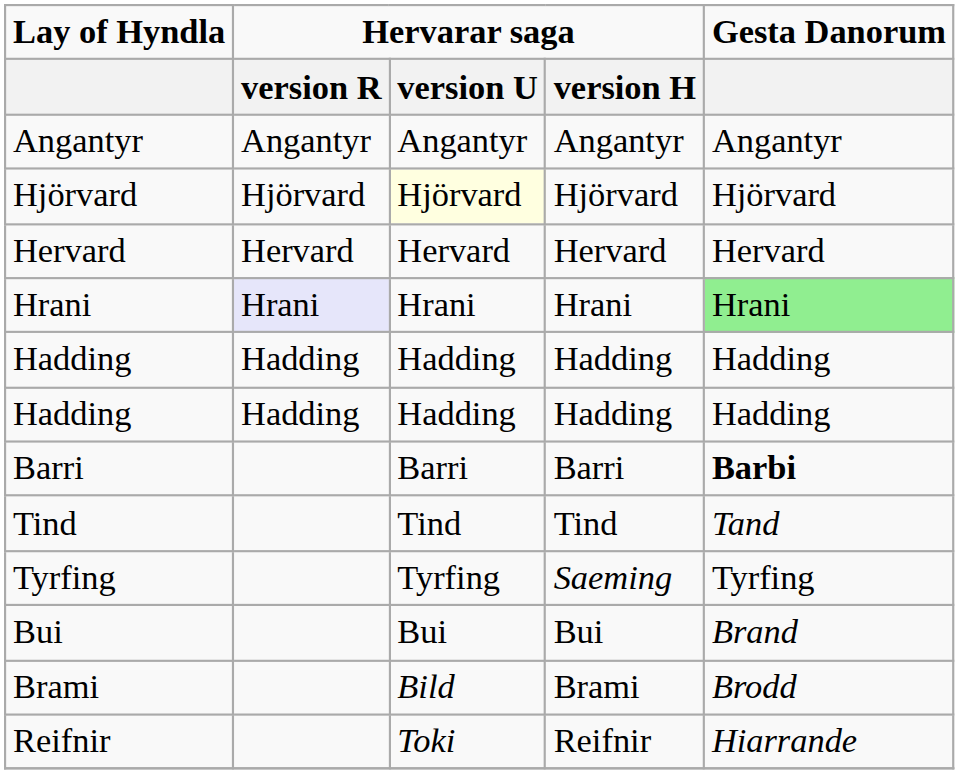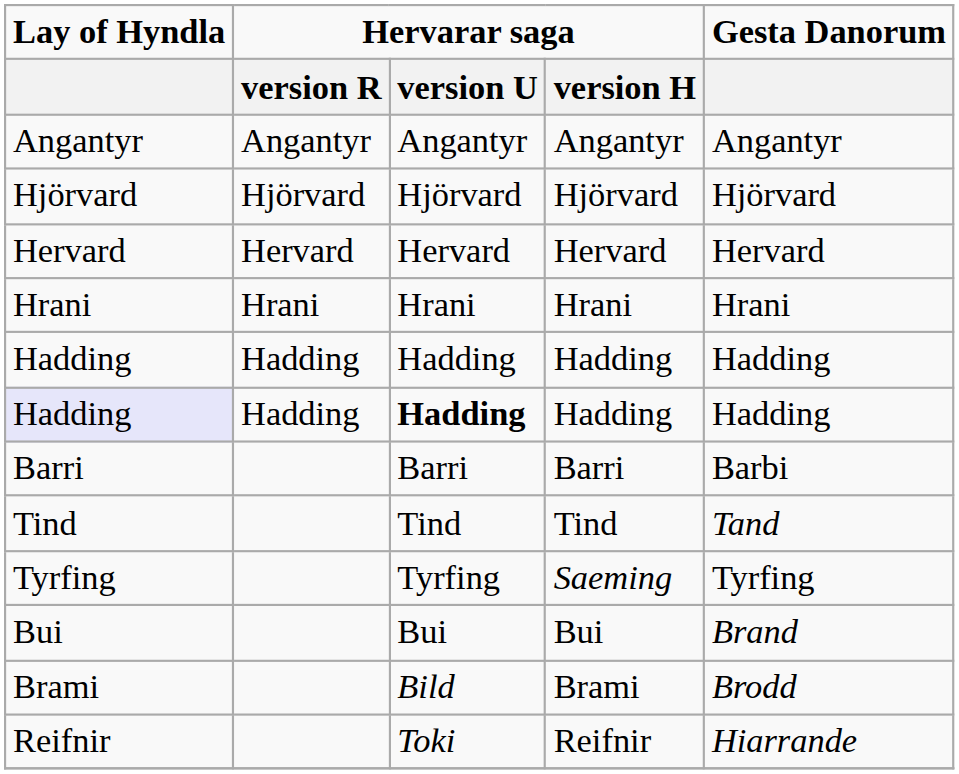(459, 195) lightyellow background -> (459, 195) no background
(280, 304) lavender background -> (280, 304) no background
(751, 304) lightgreen background -> (751, 304) no background
(72, 413) no background -> (72, 413) lavender background
(457, 413) normal -> (461, 413) bold
(754, 468) bold -> (750, 468) normal
